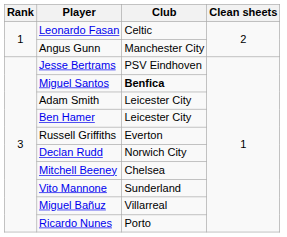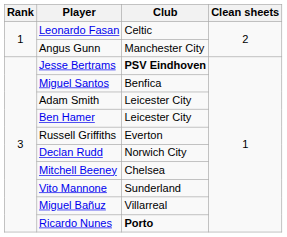(163, 65) normal -> (165, 65) bold
(144, 83) bold -> (143, 83) normal
(138, 223) normal -> (139, 223) bold
